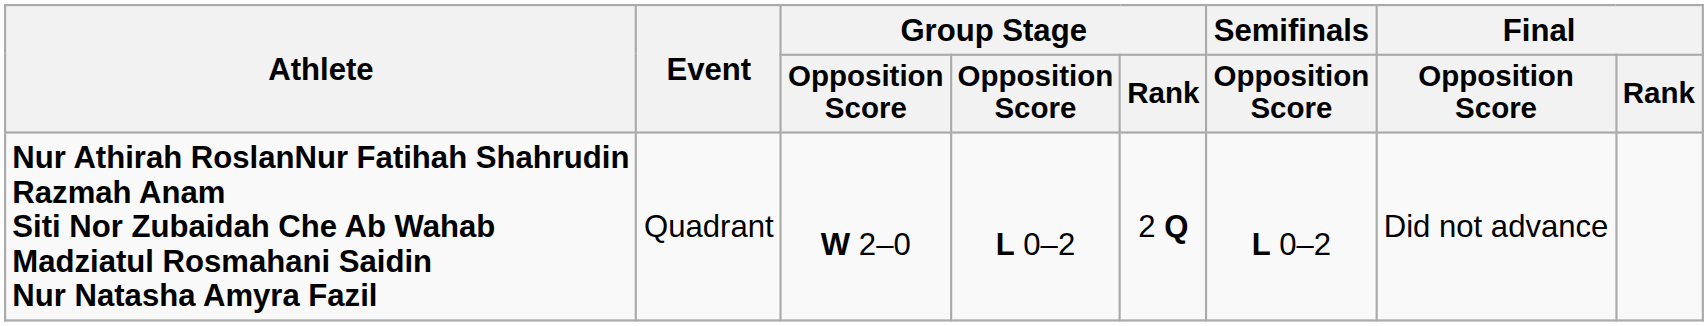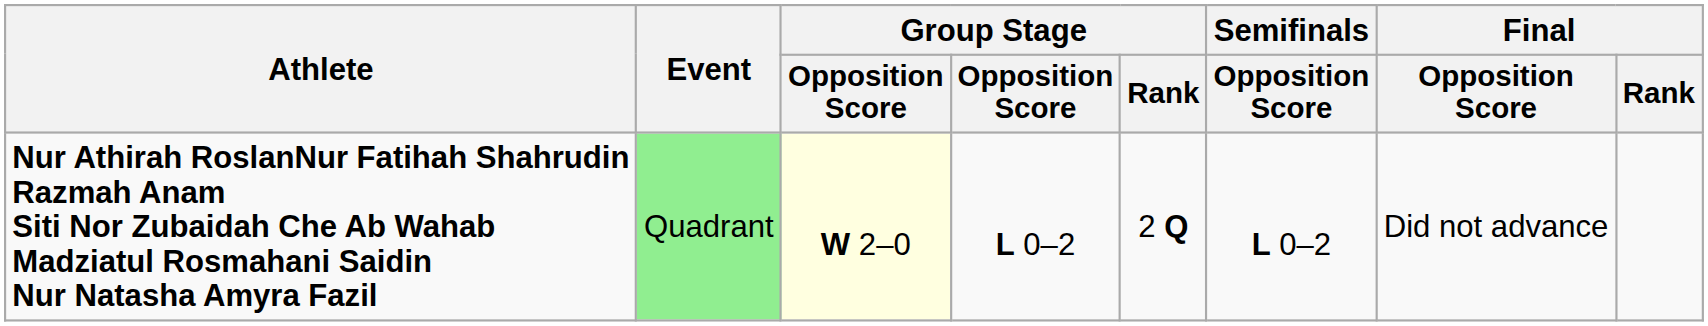(709, 227) no background -> (709, 227) lightgreen background
(866, 244) no background -> (866, 244) lightyellow background
